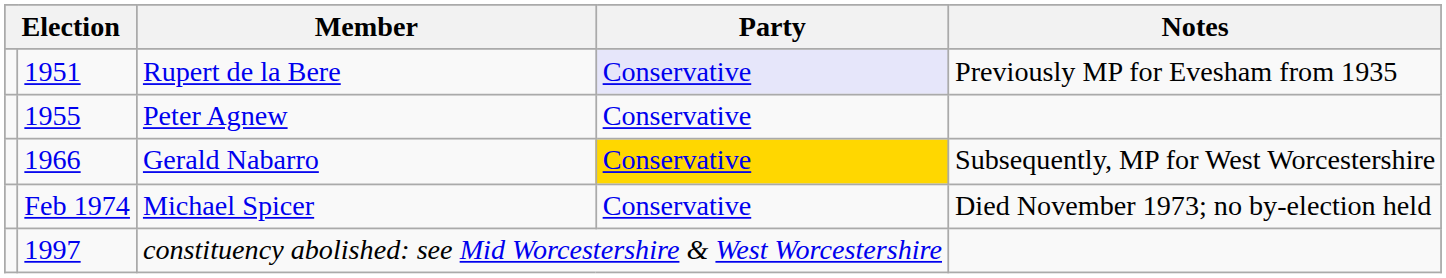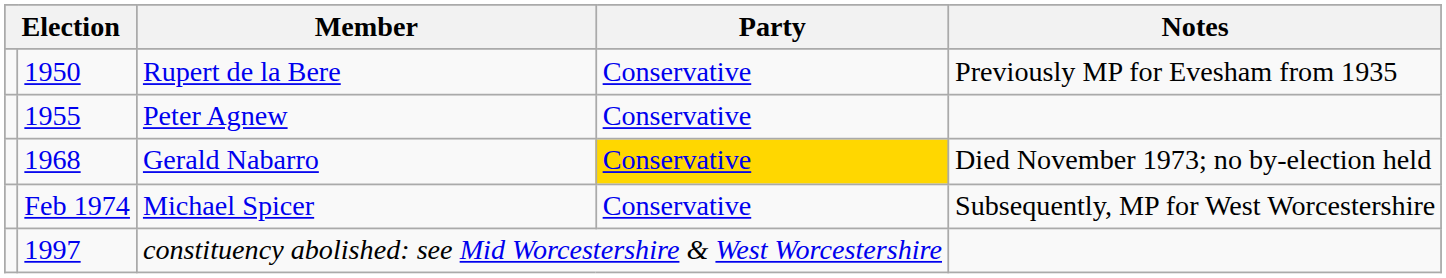(53, 71) 1951 -> (53, 71) 1950
(677, 71) lavender background -> (677, 71) no background
(53, 160) 1966 -> (53, 160) 1968
(1195, 160) Subsequently, MP for West Worcestershire -> (1193, 160) Died November 1973; no by-election held
(1193, 205) Died November 1973; no by-election held -> (1195, 205) Subsequently, MP for West Worcestershire
